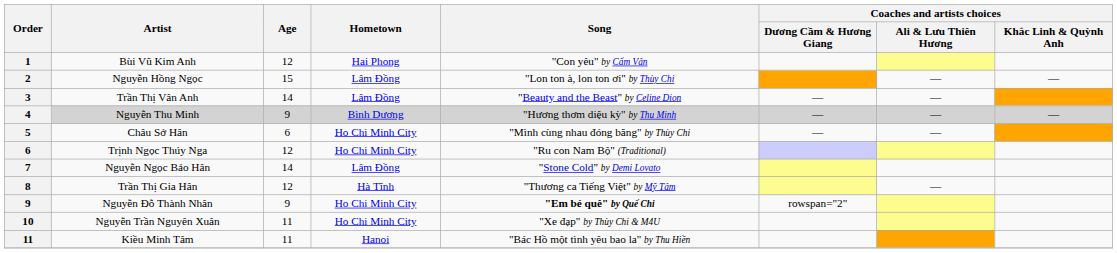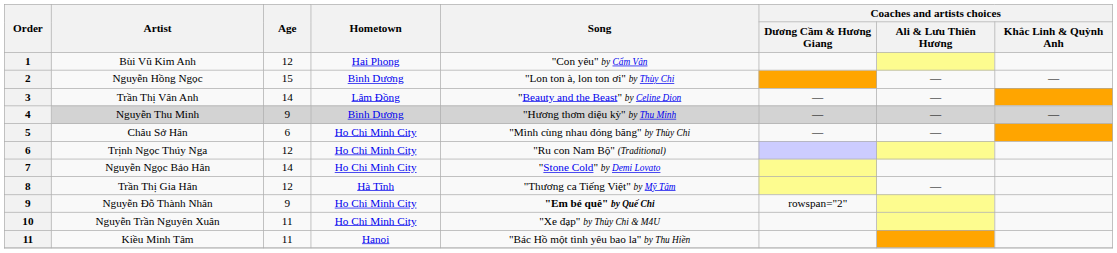(376, 79) Lâm Đồng -> (376, 79) Bình Dương
(376, 168) Lâm Đồng -> (376, 168) Ho Chi Minh City
